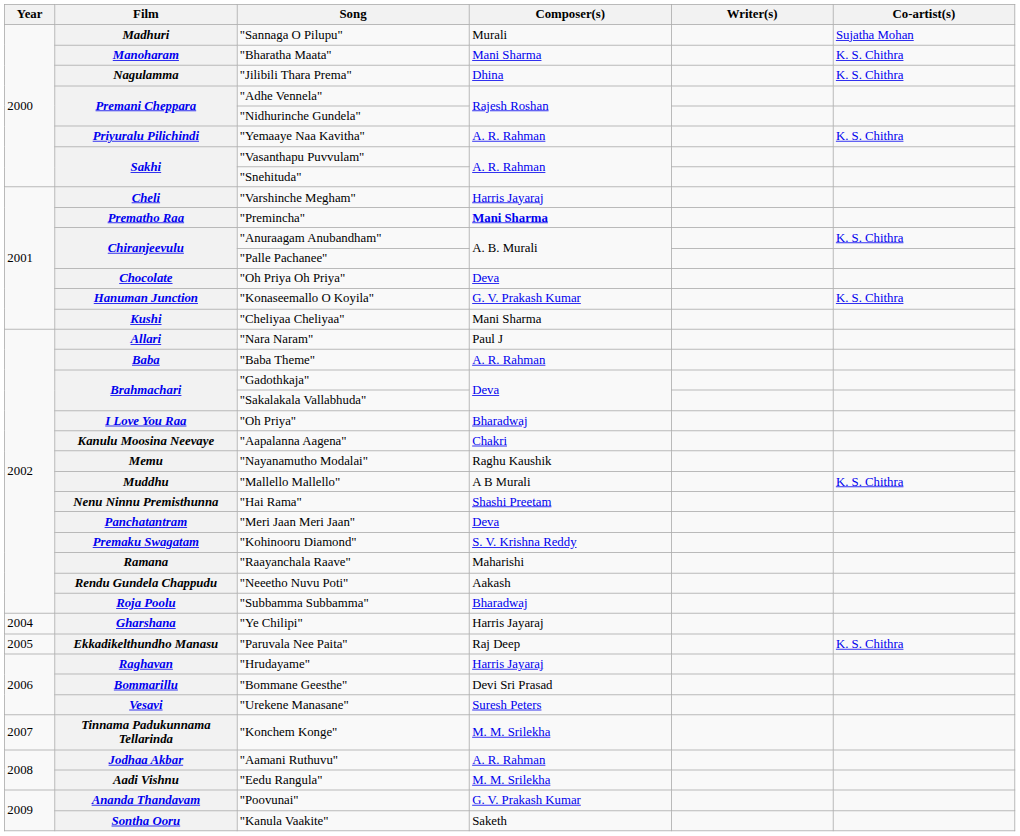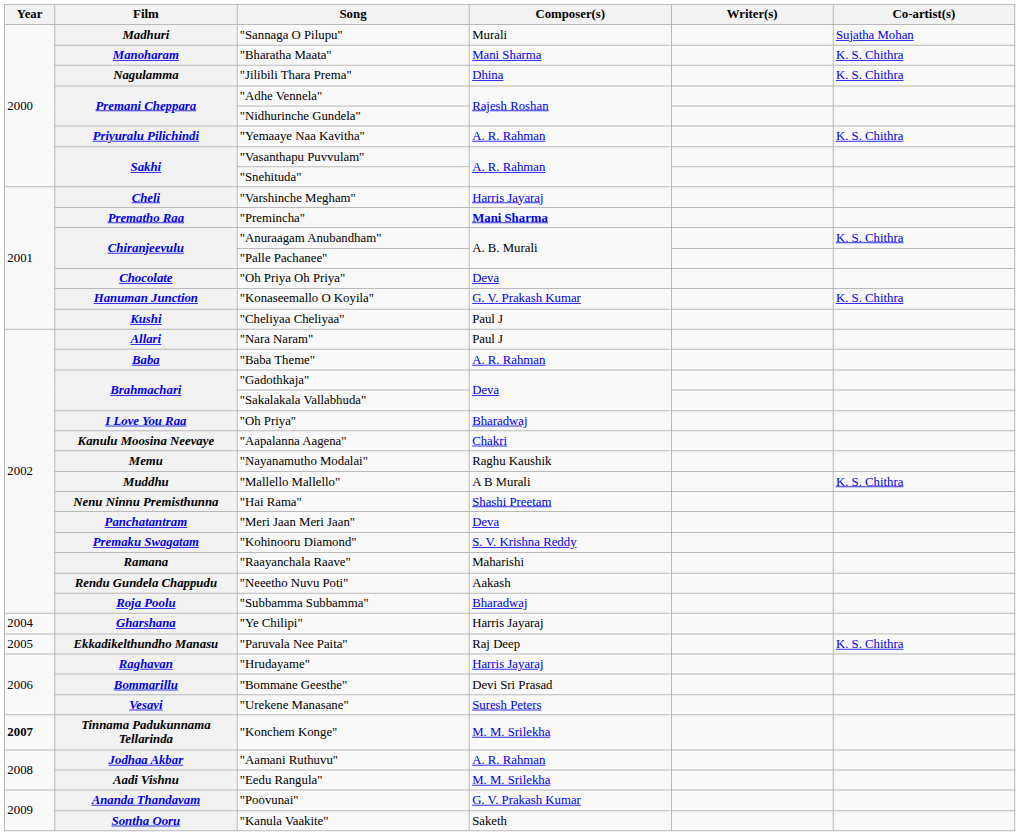(507, 319) Mani Sharma -> (488, 319) Paul J
(20, 732) normal -> (20, 732) bold
